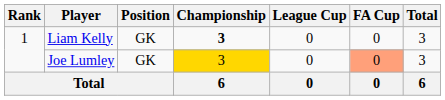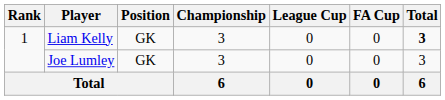(221, 38) bold -> (221, 38) normal
(422, 38) normal -> (422, 38) bold
(221, 60) gold background -> (221, 60) no background
(377, 60) lightsalmon background -> (377, 60) no background
